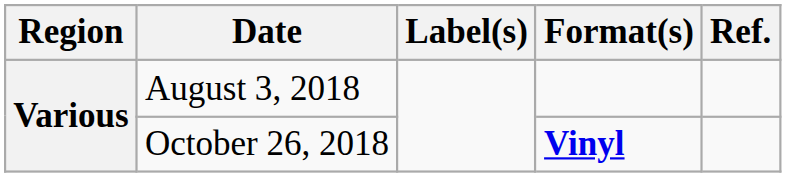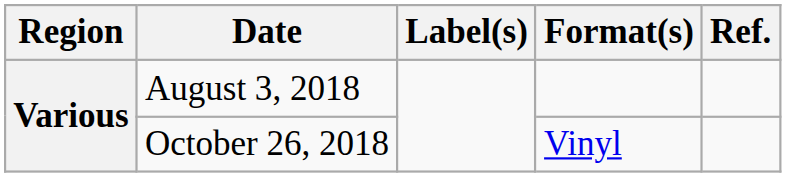(584, 143) bold -> (583, 143) normal
